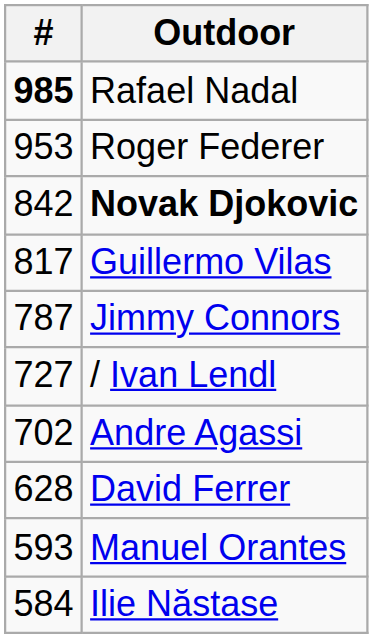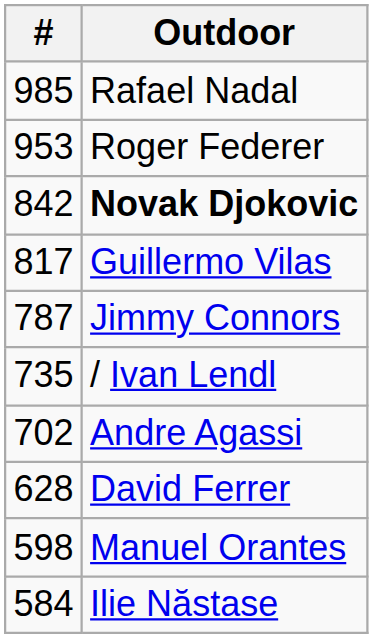(43, 90) bold -> (43, 90) normal
(43, 375) 727 -> (43, 375) 735
(43, 546) 593 -> (43, 546) 598
